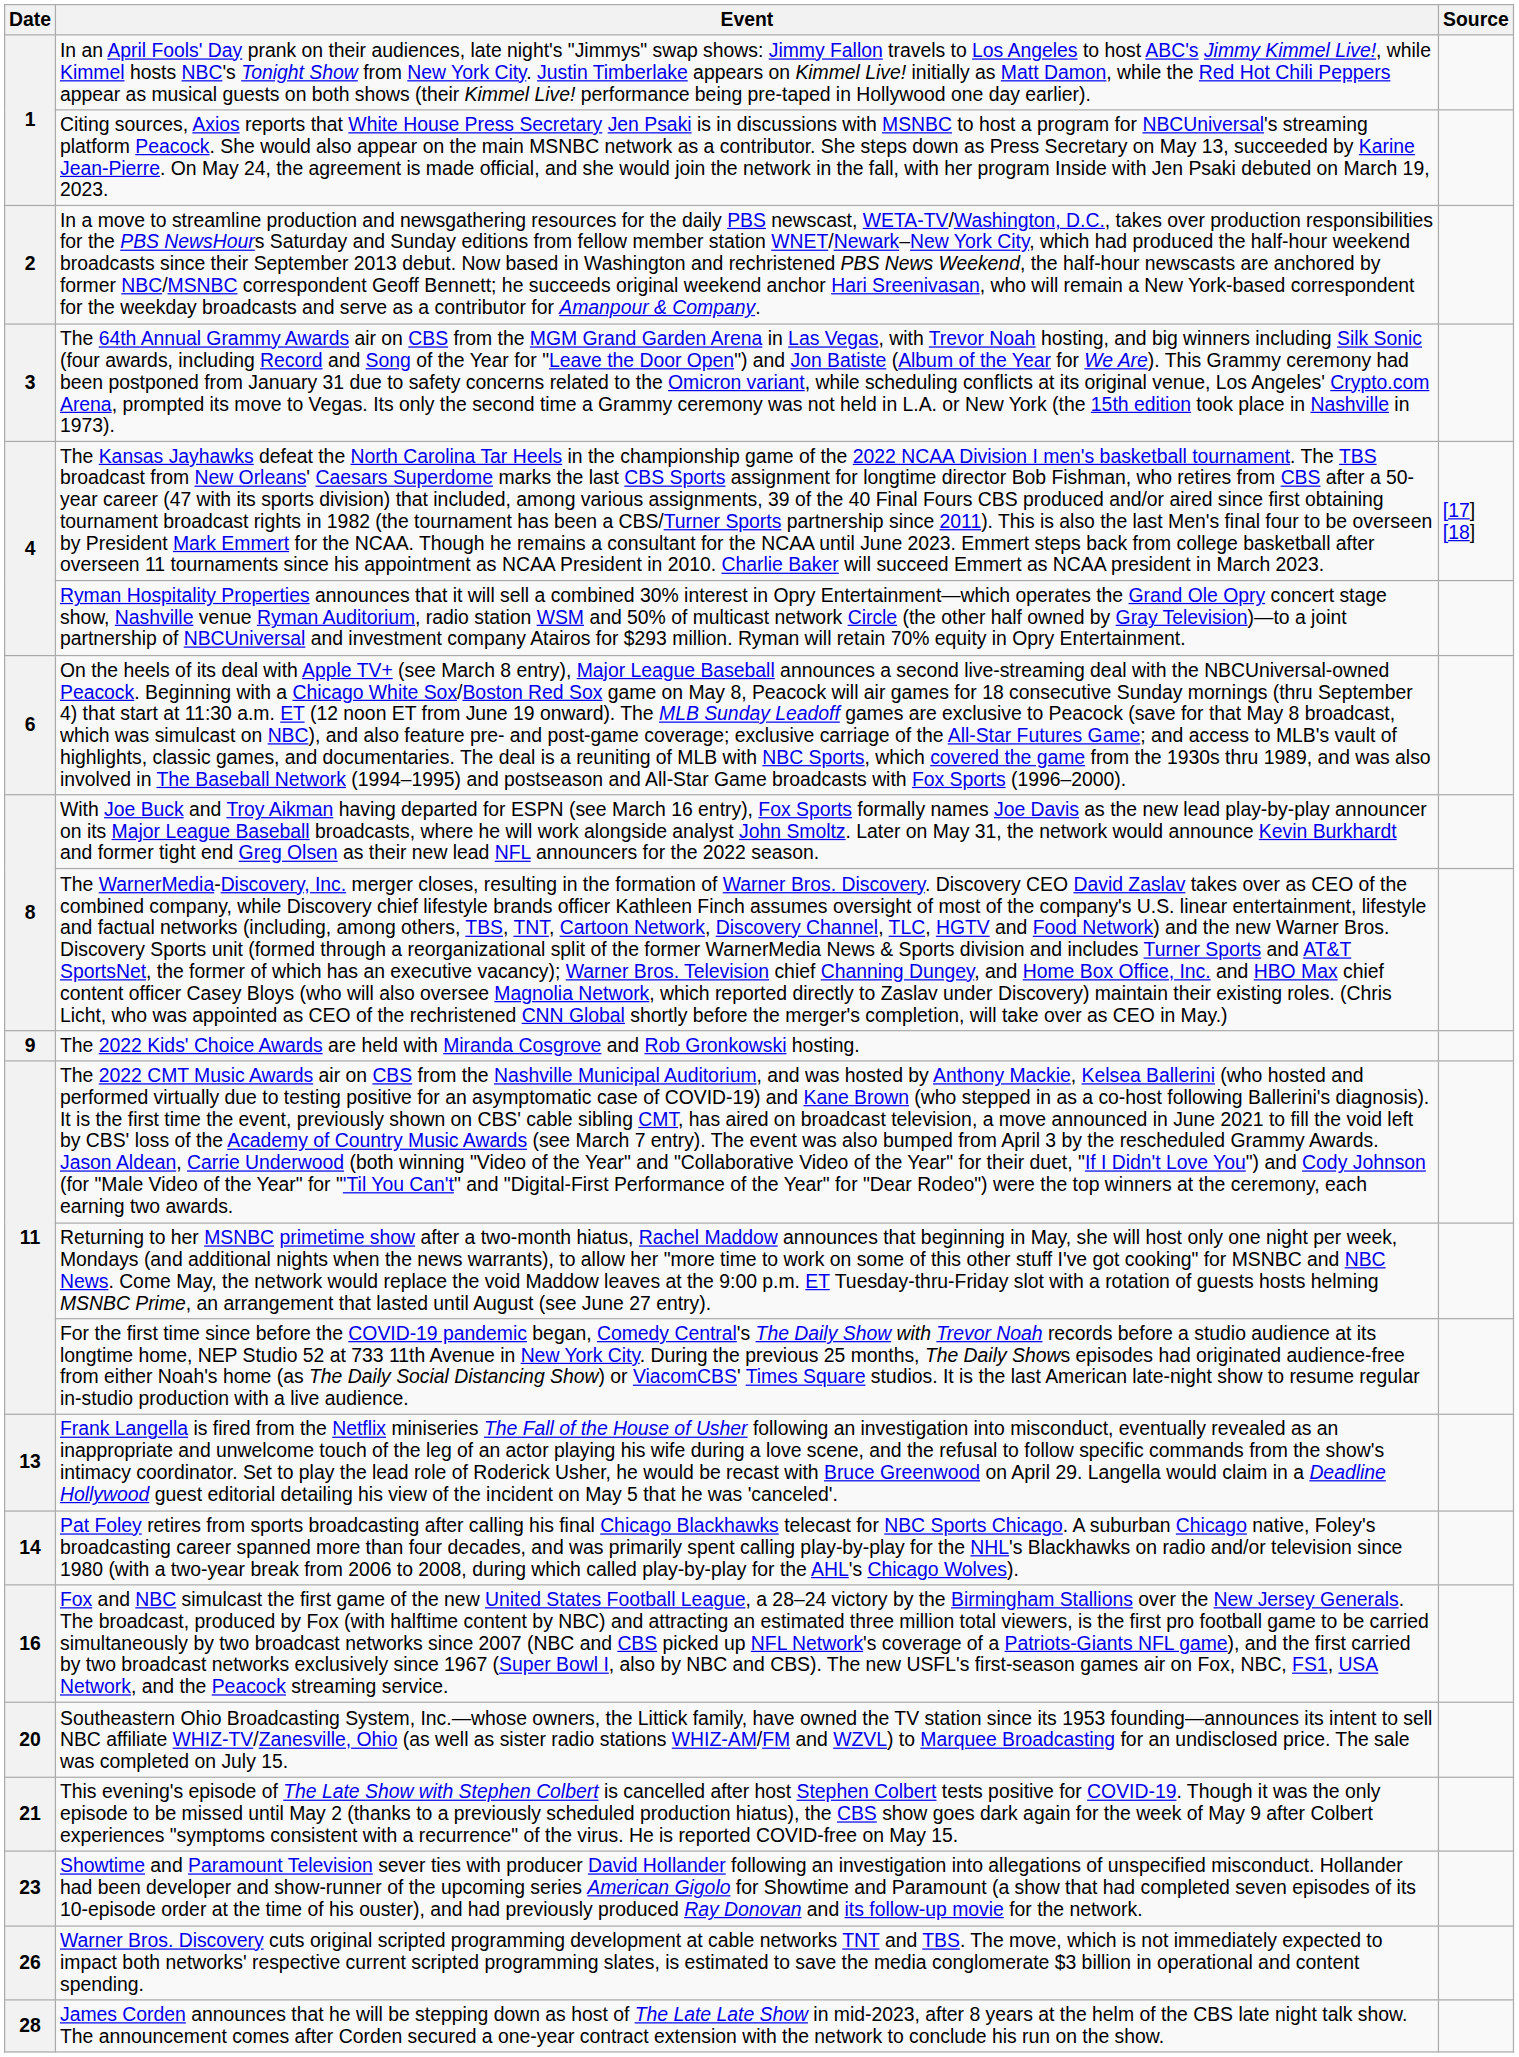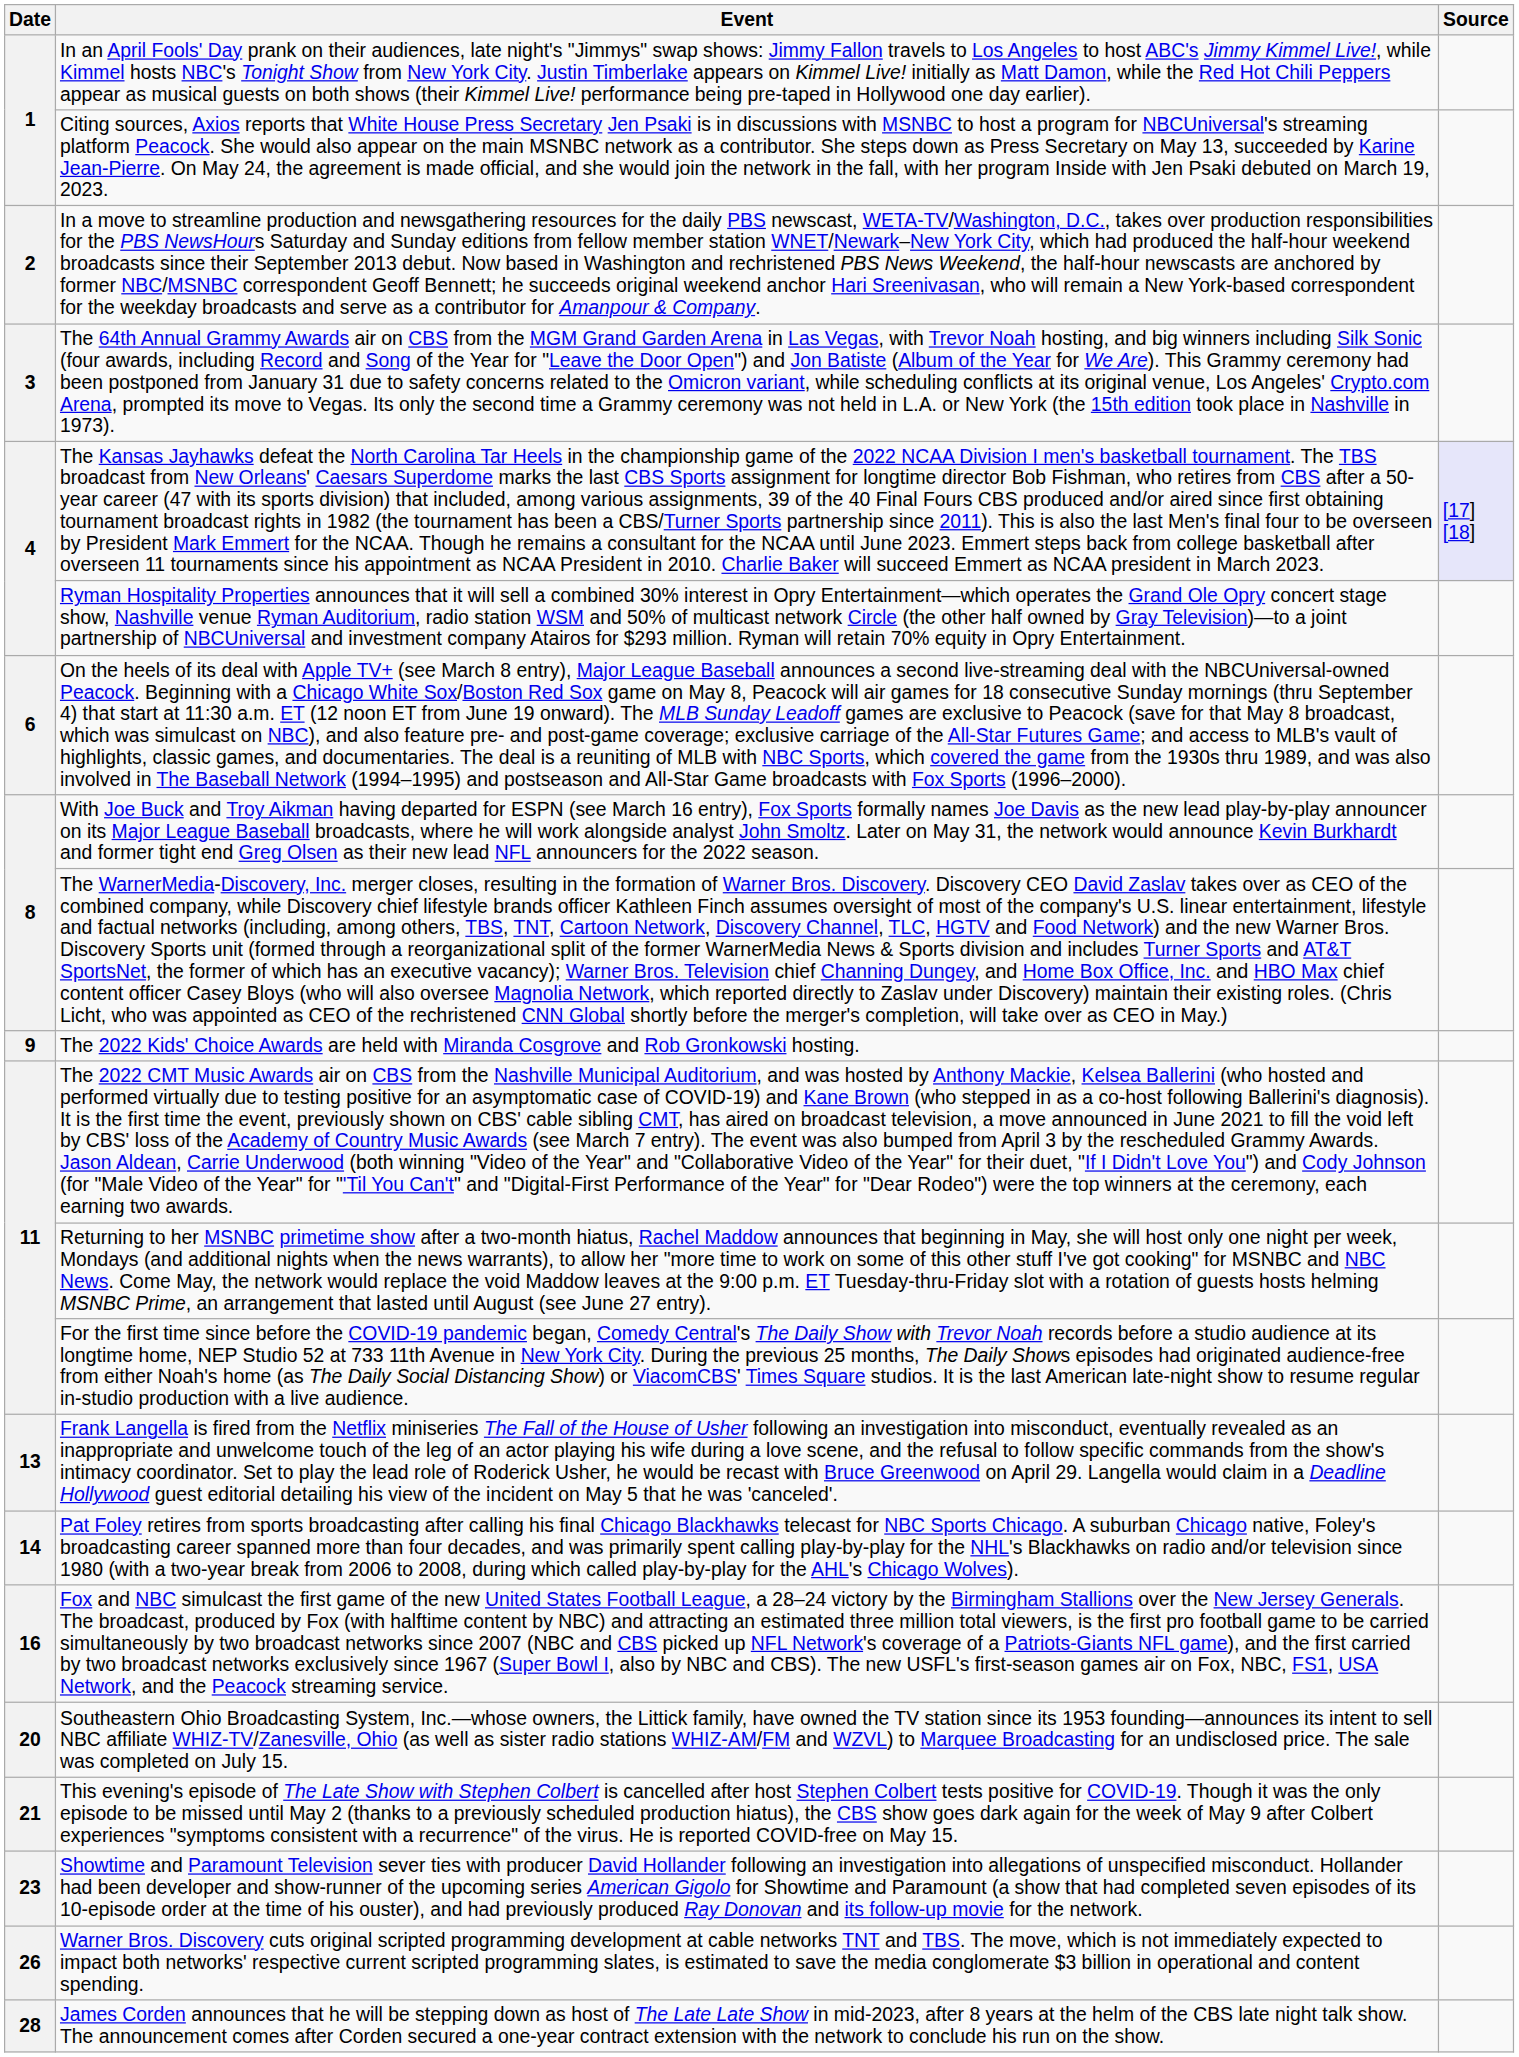(1459, 521) no background -> (1459, 521) lavender background
